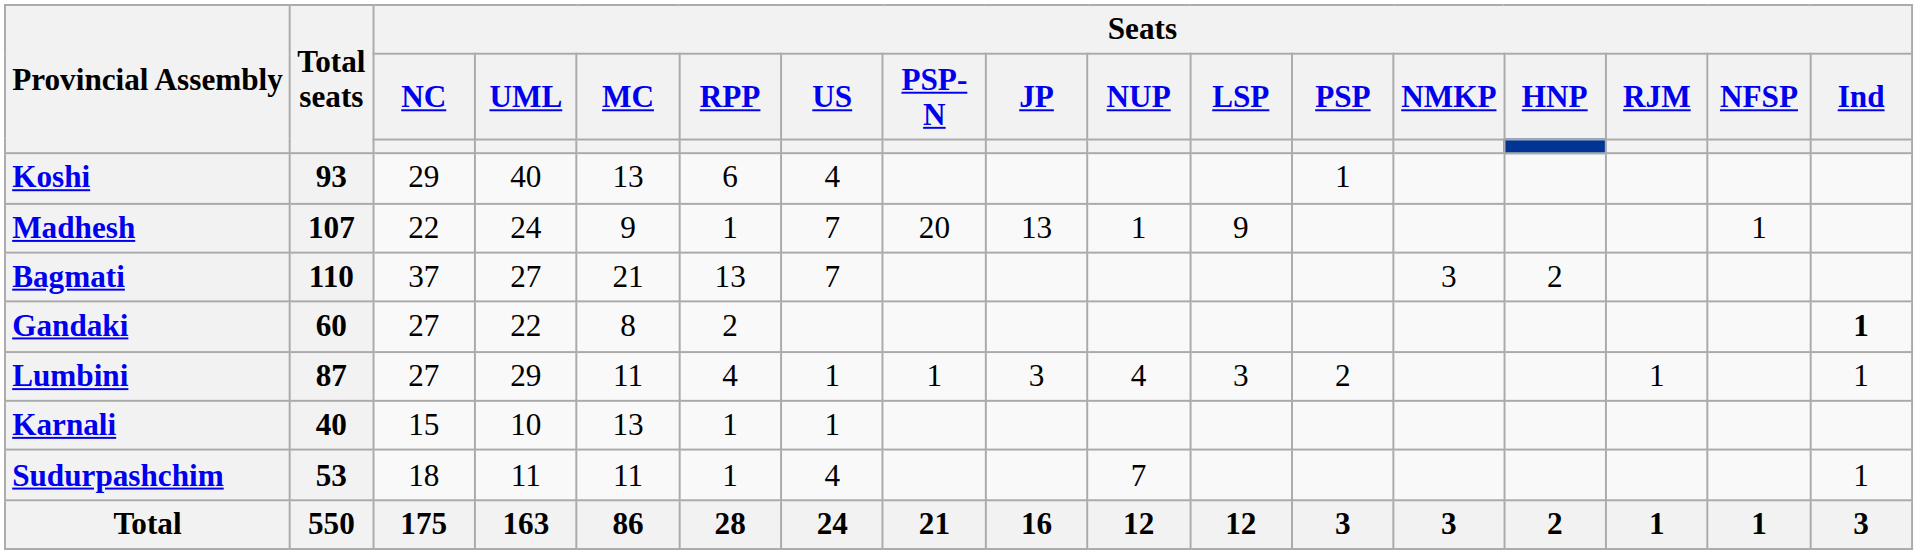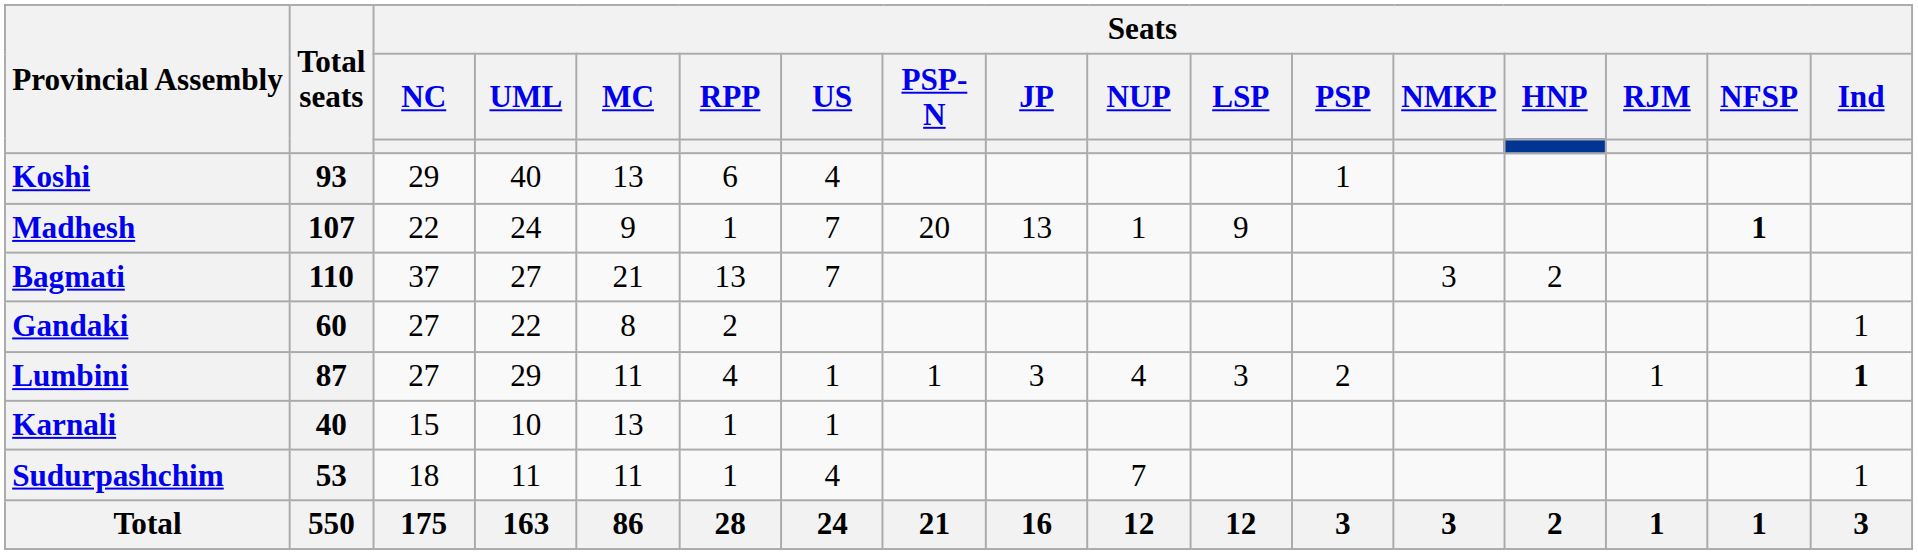(1759, 227) normal -> (1759, 227) bold
(1861, 326) bold -> (1861, 326) normal
(1861, 375) normal -> (1861, 375) bold
